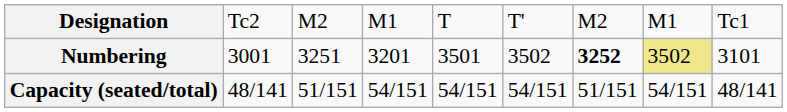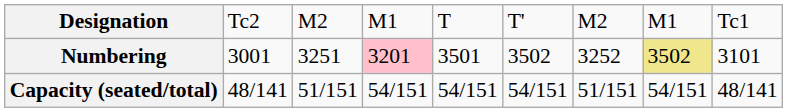(389, 55) no background -> (389, 55) pink background
(599, 55) bold -> (599, 55) normal
